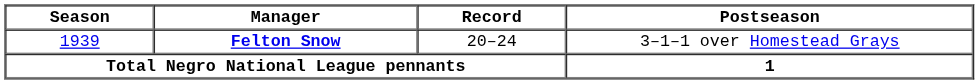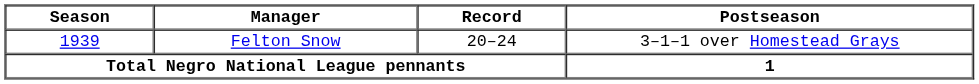(286, 42) bold -> (286, 42) normal
